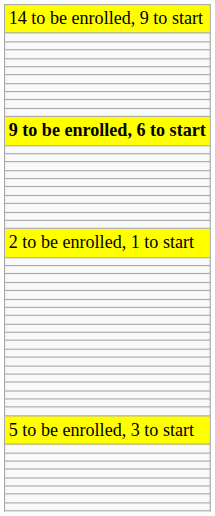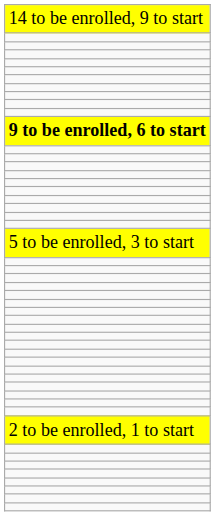(101, 242) 2 to be enrolled, 1 to start -> (101, 242) 5 to be enrolled, 3 to start
(101, 429) 5 to be enrolled, 3 to start -> (101, 429) 2 to be enrolled, 1 to start
